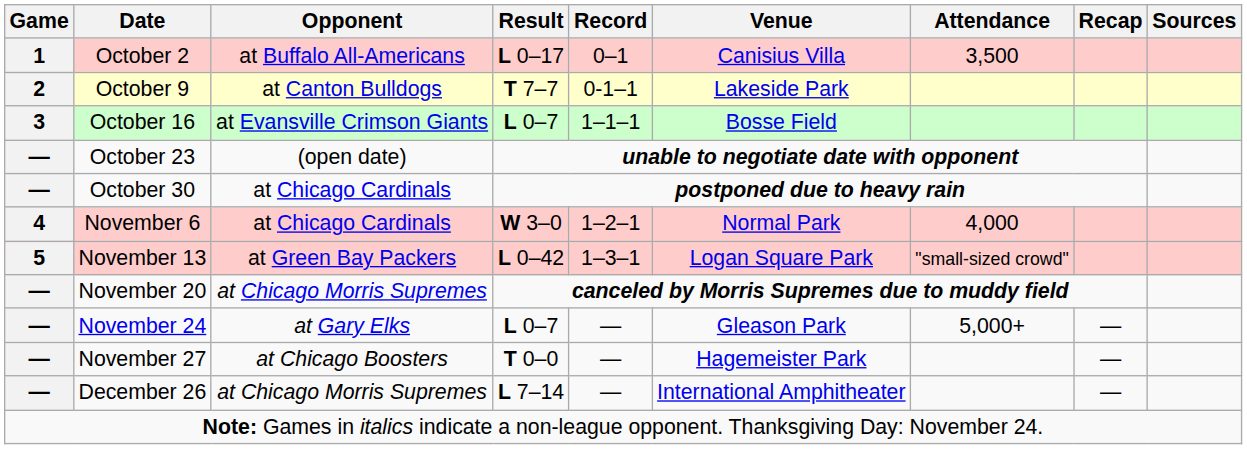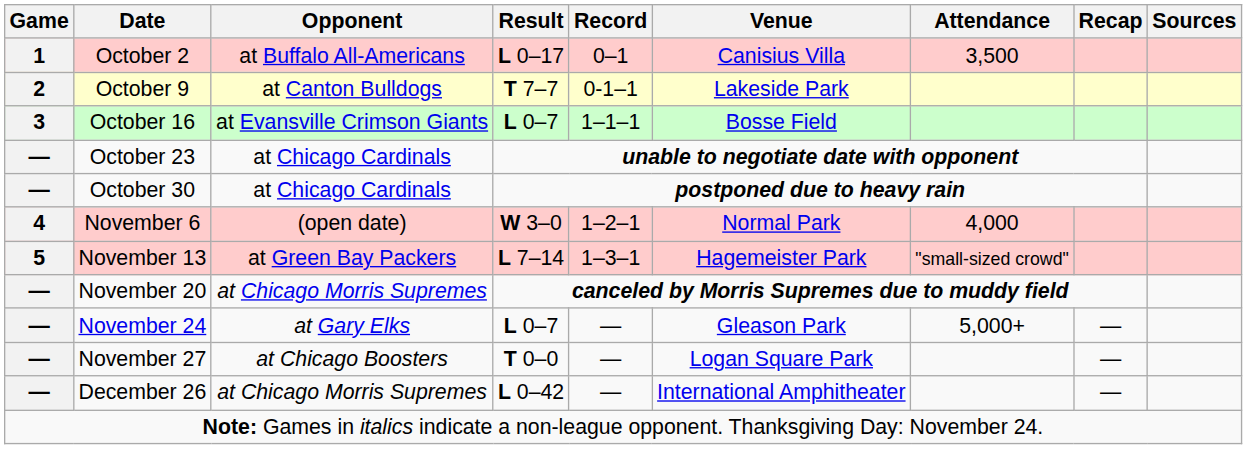(352, 156) (open date) -> (352, 156) at Chicago Cardinals
(352, 223) at Chicago Cardinals -> (352, 223) (open date)
(531, 257) L 0–42 -> (531, 257) L 7–14
(781, 257) Logan Square Park -> (781, 257) Hagemeister Park
(781, 358) Hagemeister Park -> (781, 358) Logan Square Park
(531, 392) L 7–14 -> (531, 392) L 0–42
